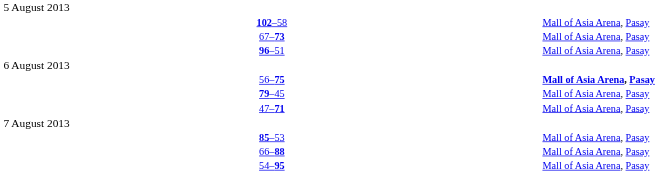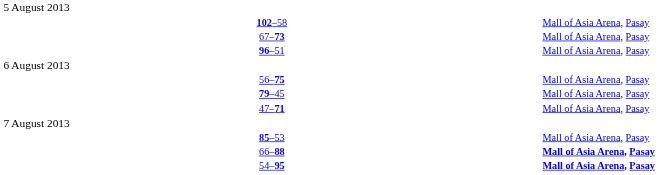(599, 80) bold -> (596, 80) normal
(596, 151) normal -> (599, 151) bold
(596, 166) normal -> (599, 166) bold
